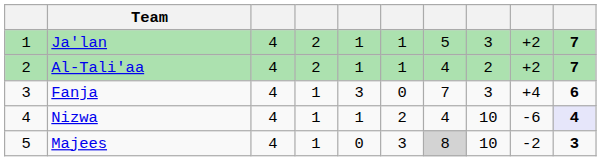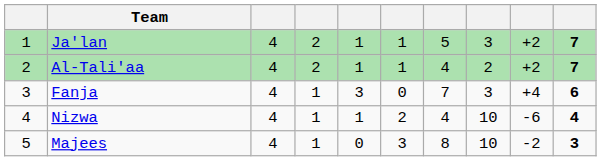(574, 118) lavender background -> (574, 118) no background
(445, 143) lightgrey background -> (445, 143) no background
